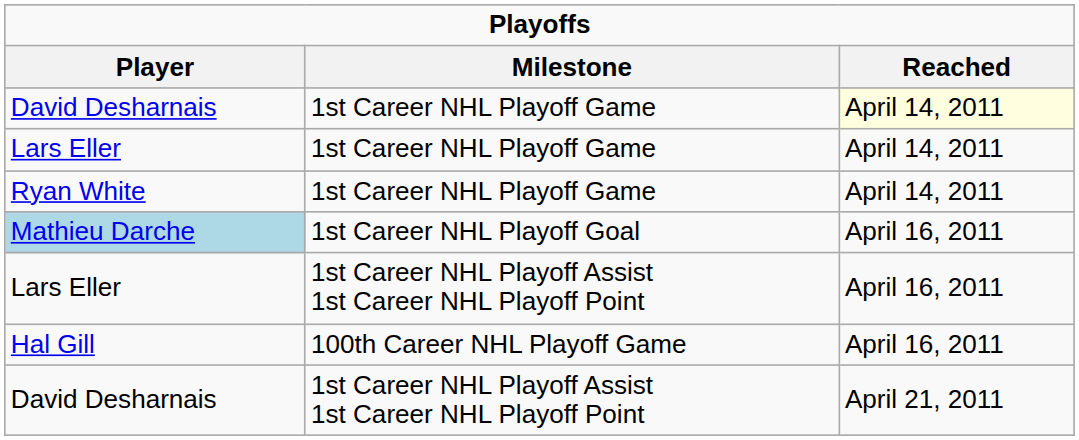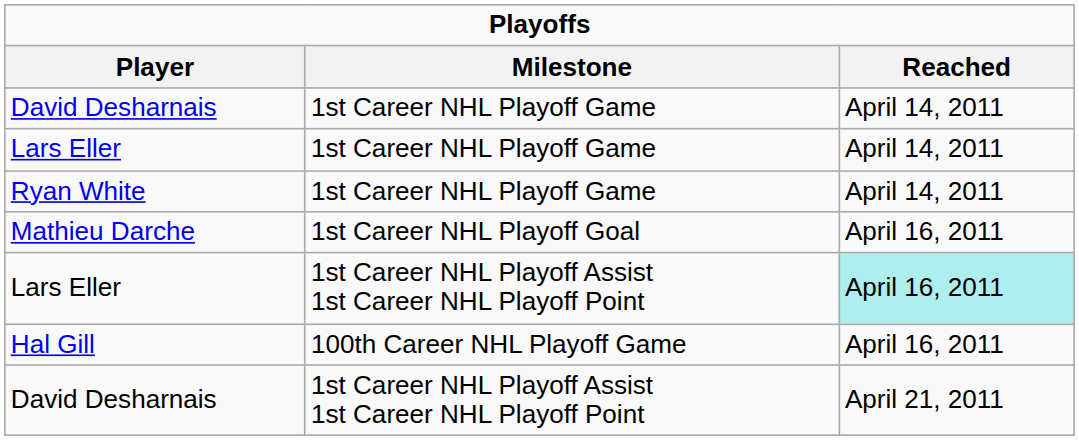(924, 107) lightyellow background -> (924, 107) no background
(103, 231) lightblue background -> (103, 231) no background
(924, 288) no background -> (924, 288) paleturquoise background
